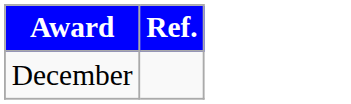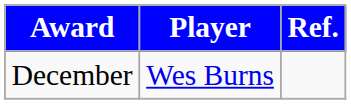+ column: (210, 27)
